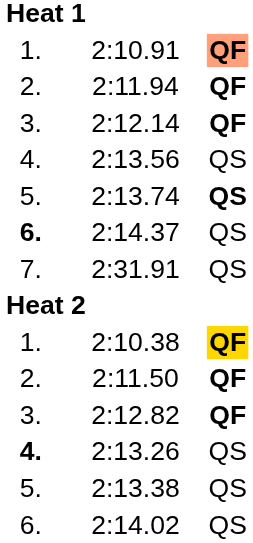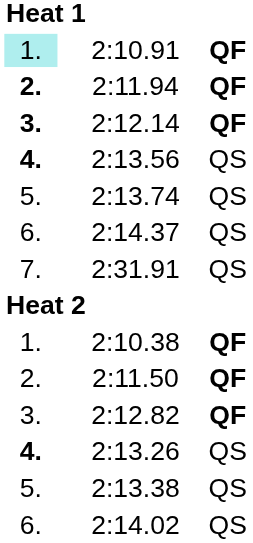(31, 50) no background -> (31, 50) paleturquoise background
(228, 50) lightsalmon background -> (228, 50) no background
(31, 86) normal -> (31, 86) bold
(31, 123) normal -> (31, 123) bold
(31, 159) normal -> (31, 159) bold
(228, 196) bold -> (228, 196) normal
(31, 232) bold -> (31, 232) normal
(228, 342) gold background -> (228, 342) no background
